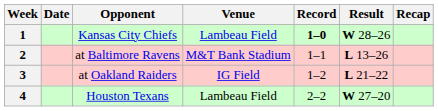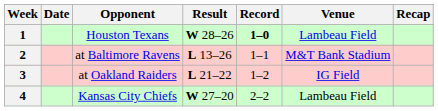columns swapped: (366, 14) <-> (238, 14)
(128, 34) Kansas City Chiefs -> (128, 34) Houston Texans
(128, 95) Houston Texans -> (128, 95) Kansas City Chiefs
